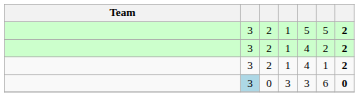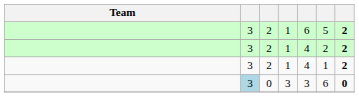(307, 30) 5 -> (307, 30) 6
